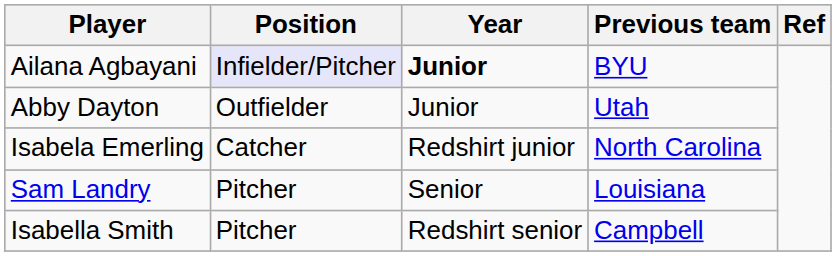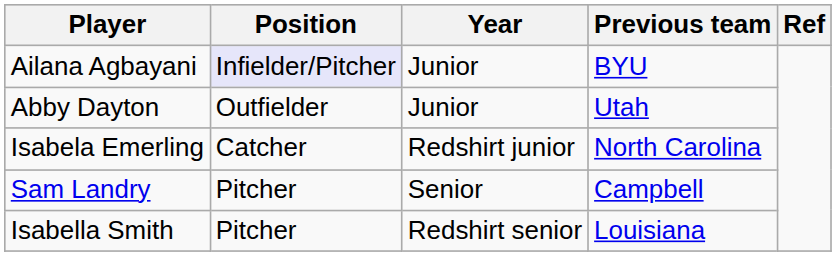(447, 66) bold -> (443, 66) normal
(650, 189) Louisiana -> (649, 189) Campbell
(649, 230) Campbell -> (650, 230) Louisiana
